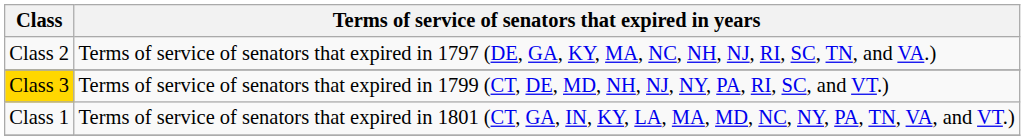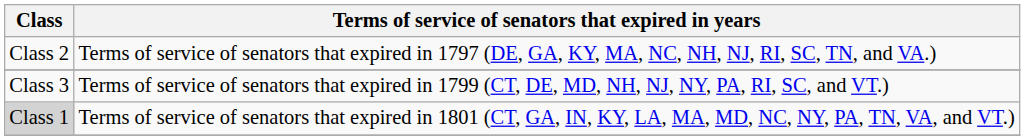(39, 85) gold background -> (39, 85) no background
(39, 118) no background -> (39, 118) lightgrey background
